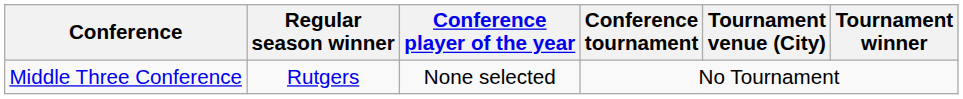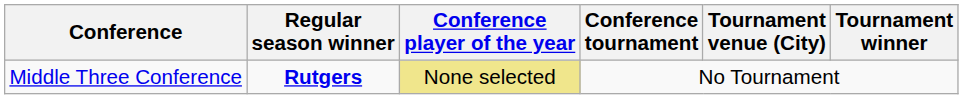(323, 76) normal -> (323, 76) bold
(490, 76) no background -> (490, 76) khaki background
